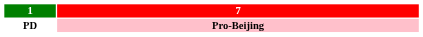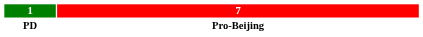(238, 25) pink background -> (238, 25) no background
